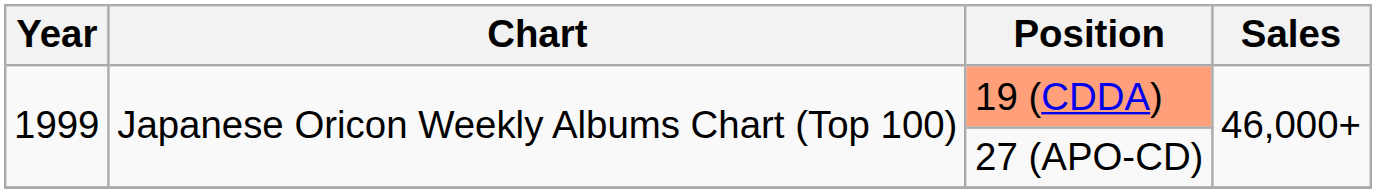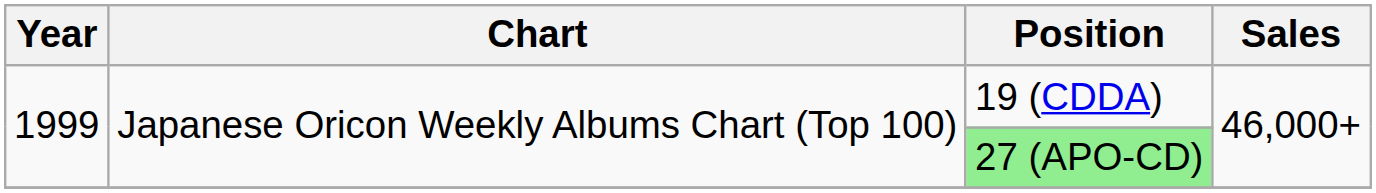(1069, 95) lightsalmon background -> (1069, 95) no background
(1089, 156) no background -> (1089, 156) lightgreen background
